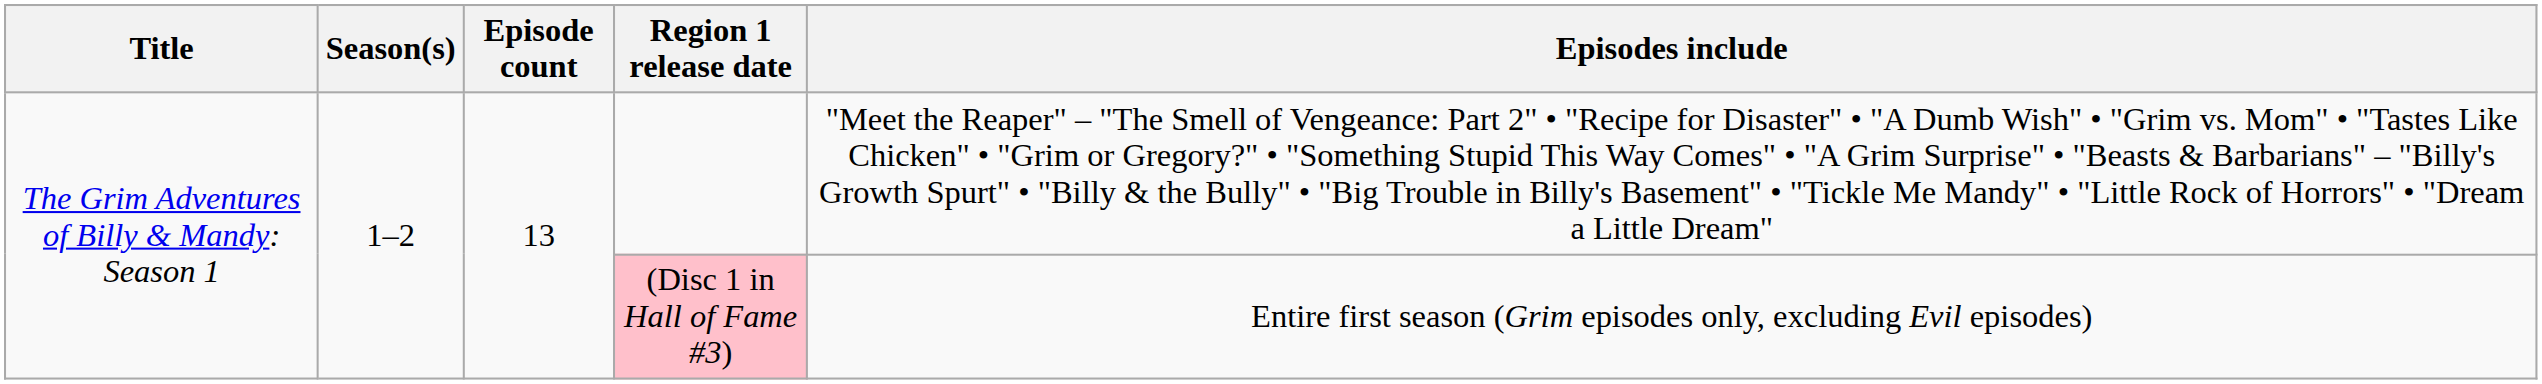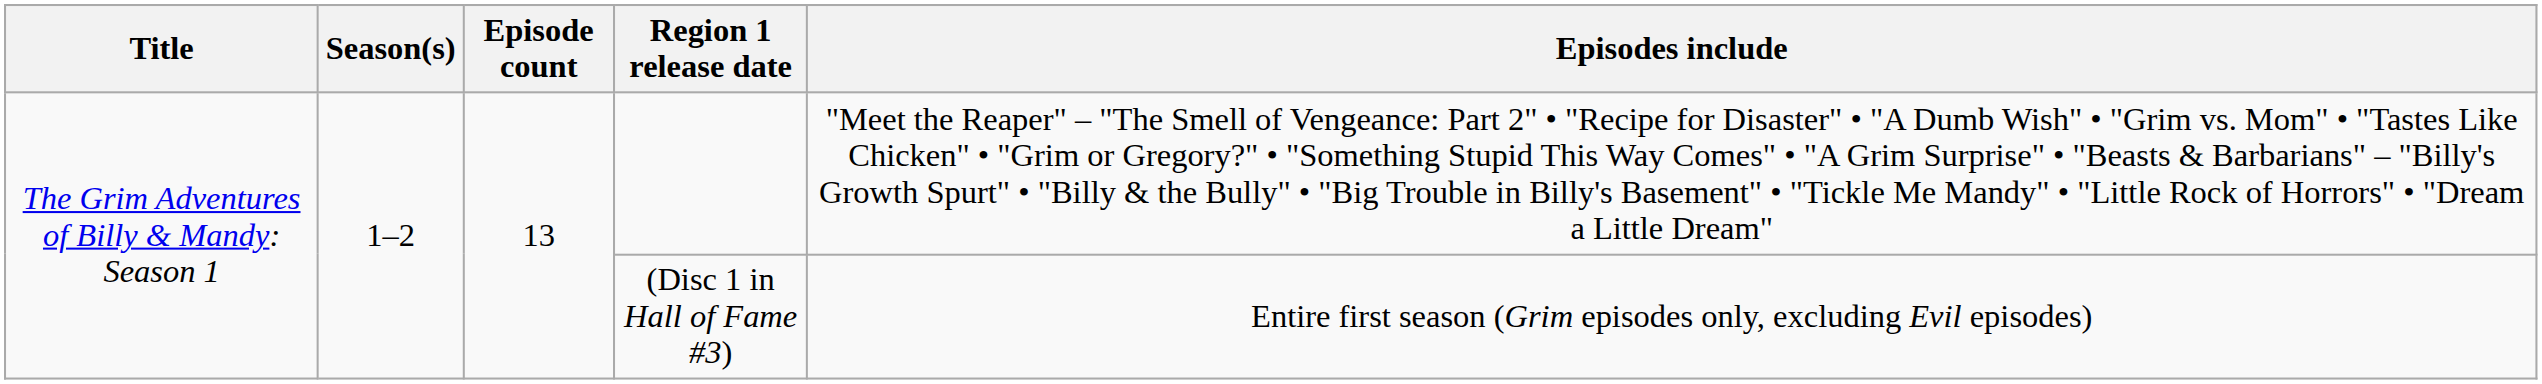(711, 315) pink background -> (711, 315) no background
